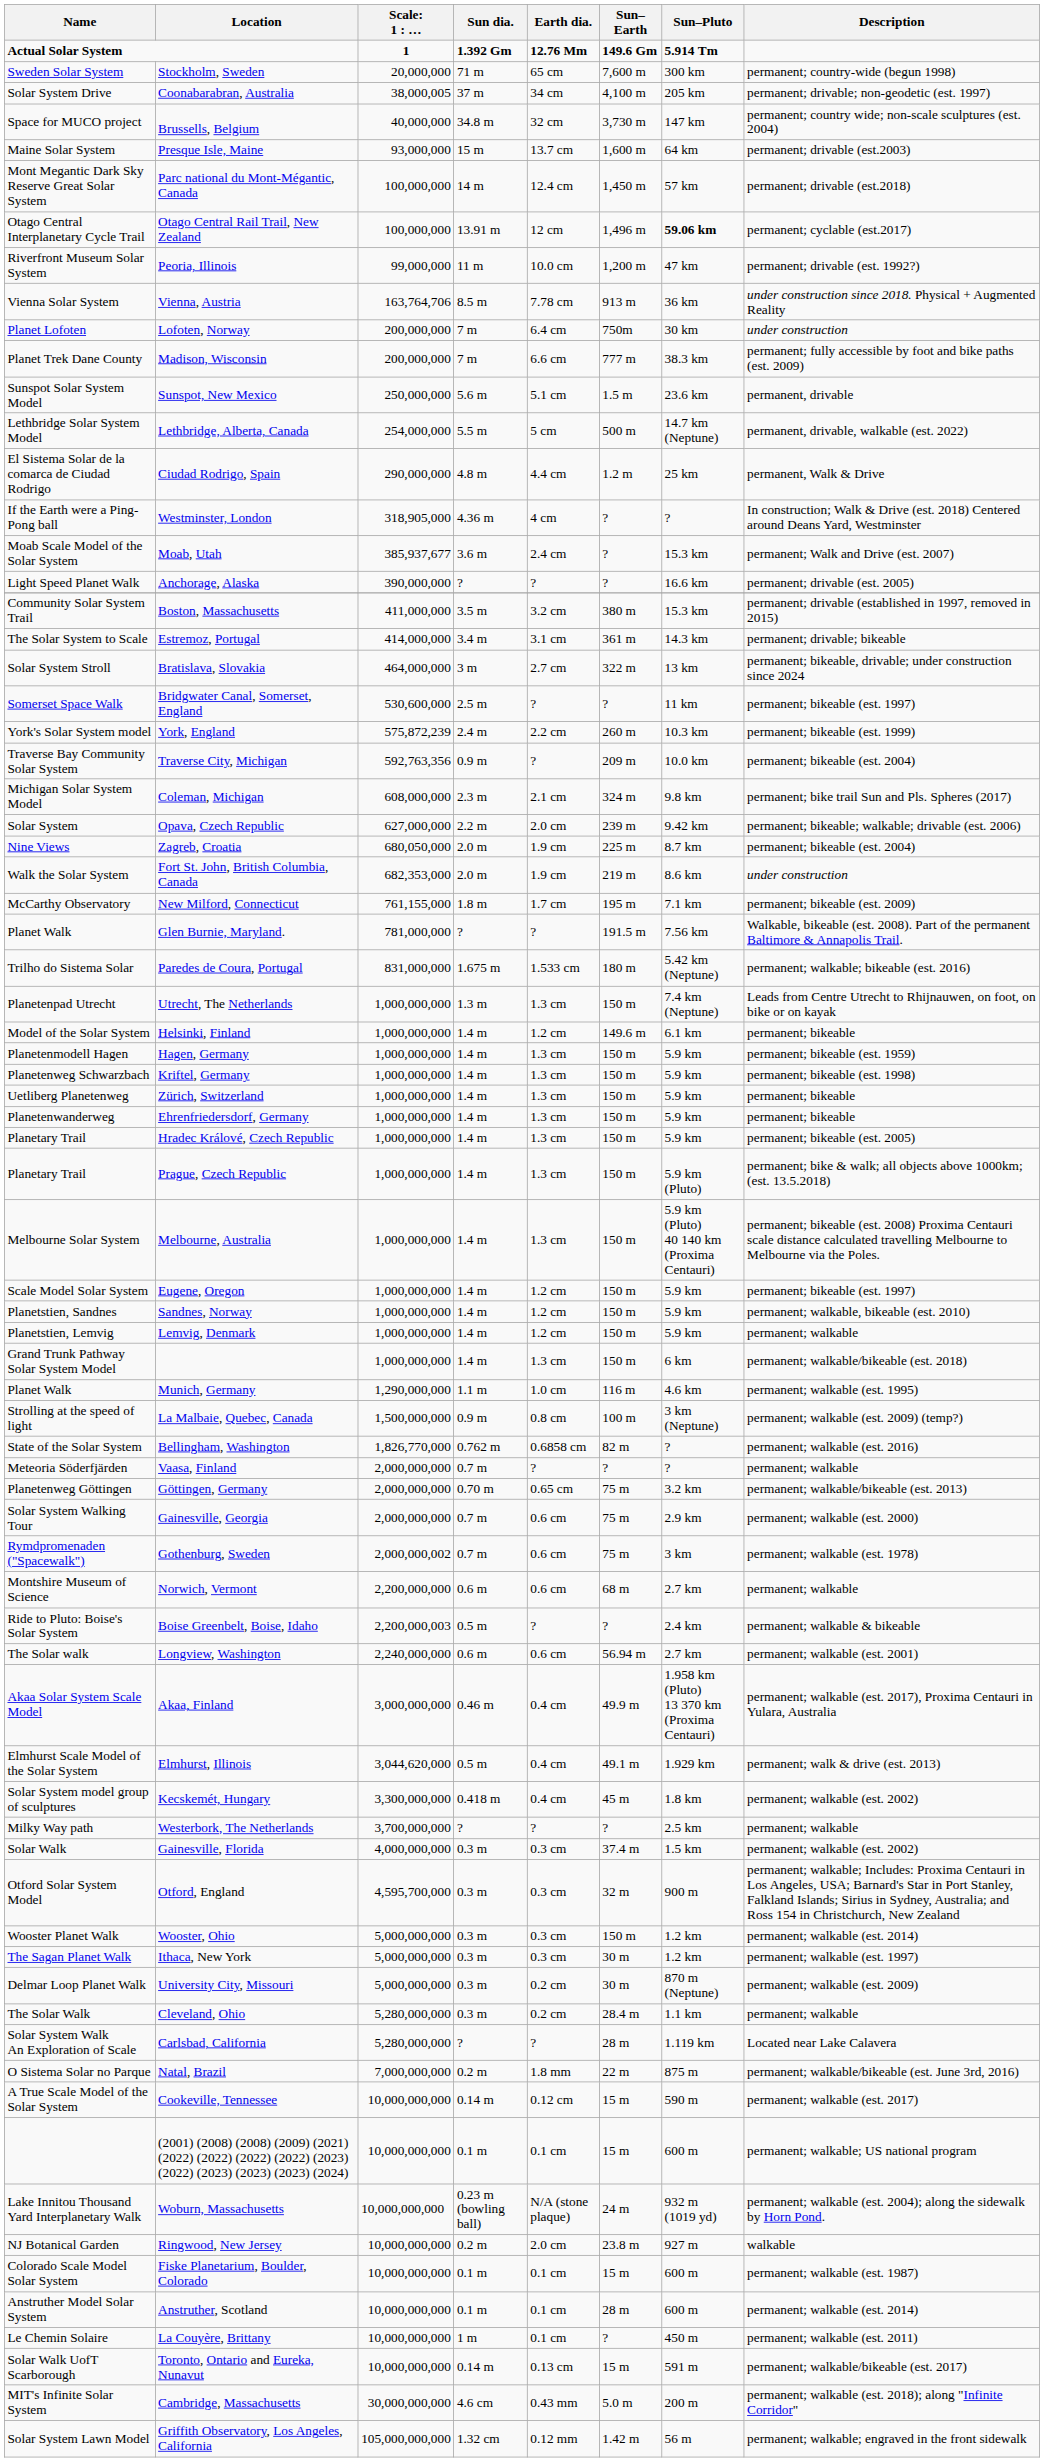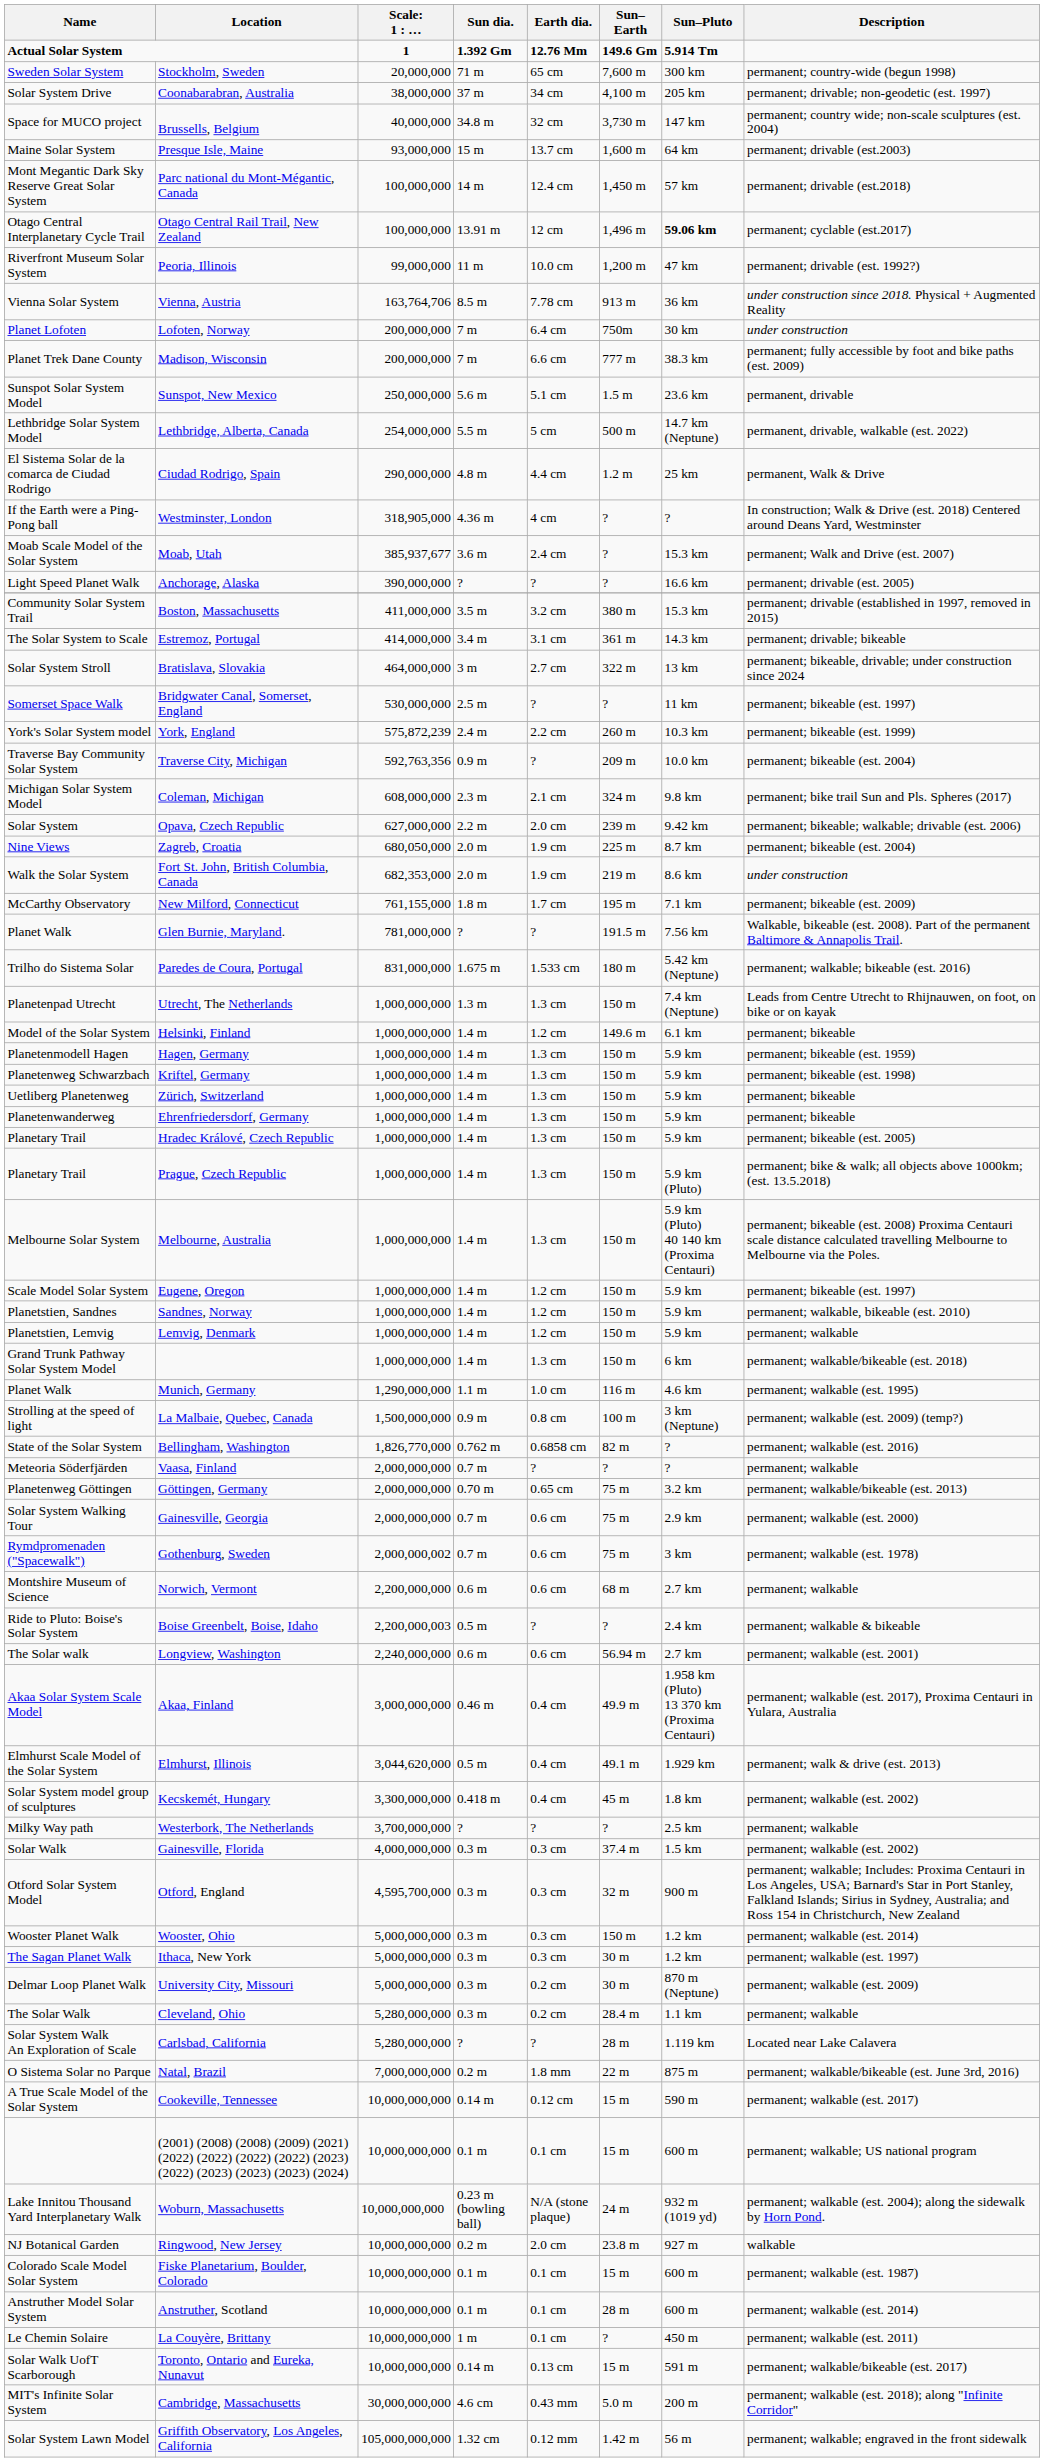(421, 93) 38,000,005 -> (421, 93) 38,000,000
(418, 703) 530,600,000 -> (418, 703) 530,000,000
